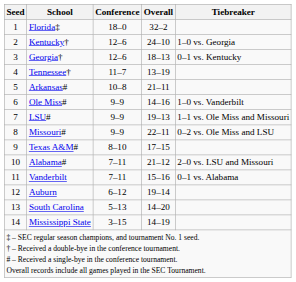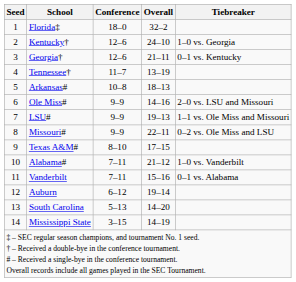(158, 57) 18–13 -> (158, 57) 21–11
(158, 87) 21–11 -> (158, 87) 18–13
(211, 102) 1–0 vs. Vanderbilt -> (225, 102) 2–0 vs. LSU and Missouri
(225, 162) 2–0 vs. LSU and Missouri -> (211, 162) 1–0 vs. Vanderbilt
